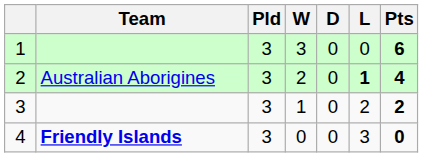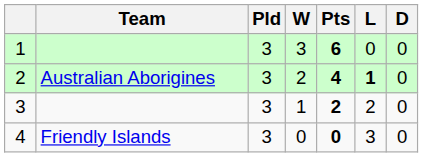columns swapped: (333, 19) <-> (399, 19)
(111, 136) bold -> (106, 136) normal
